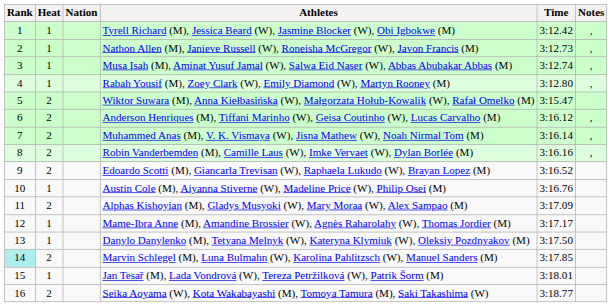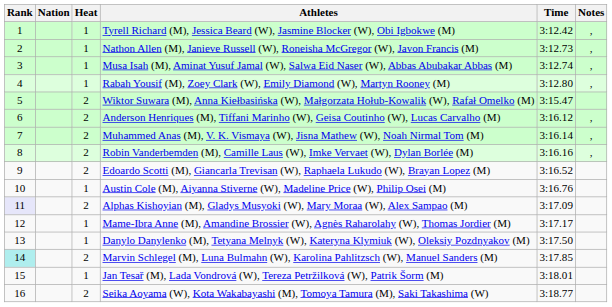columns swapped: (49, 13) <-> (81, 13)
(20, 205) no background -> (20, 205) lavender background
